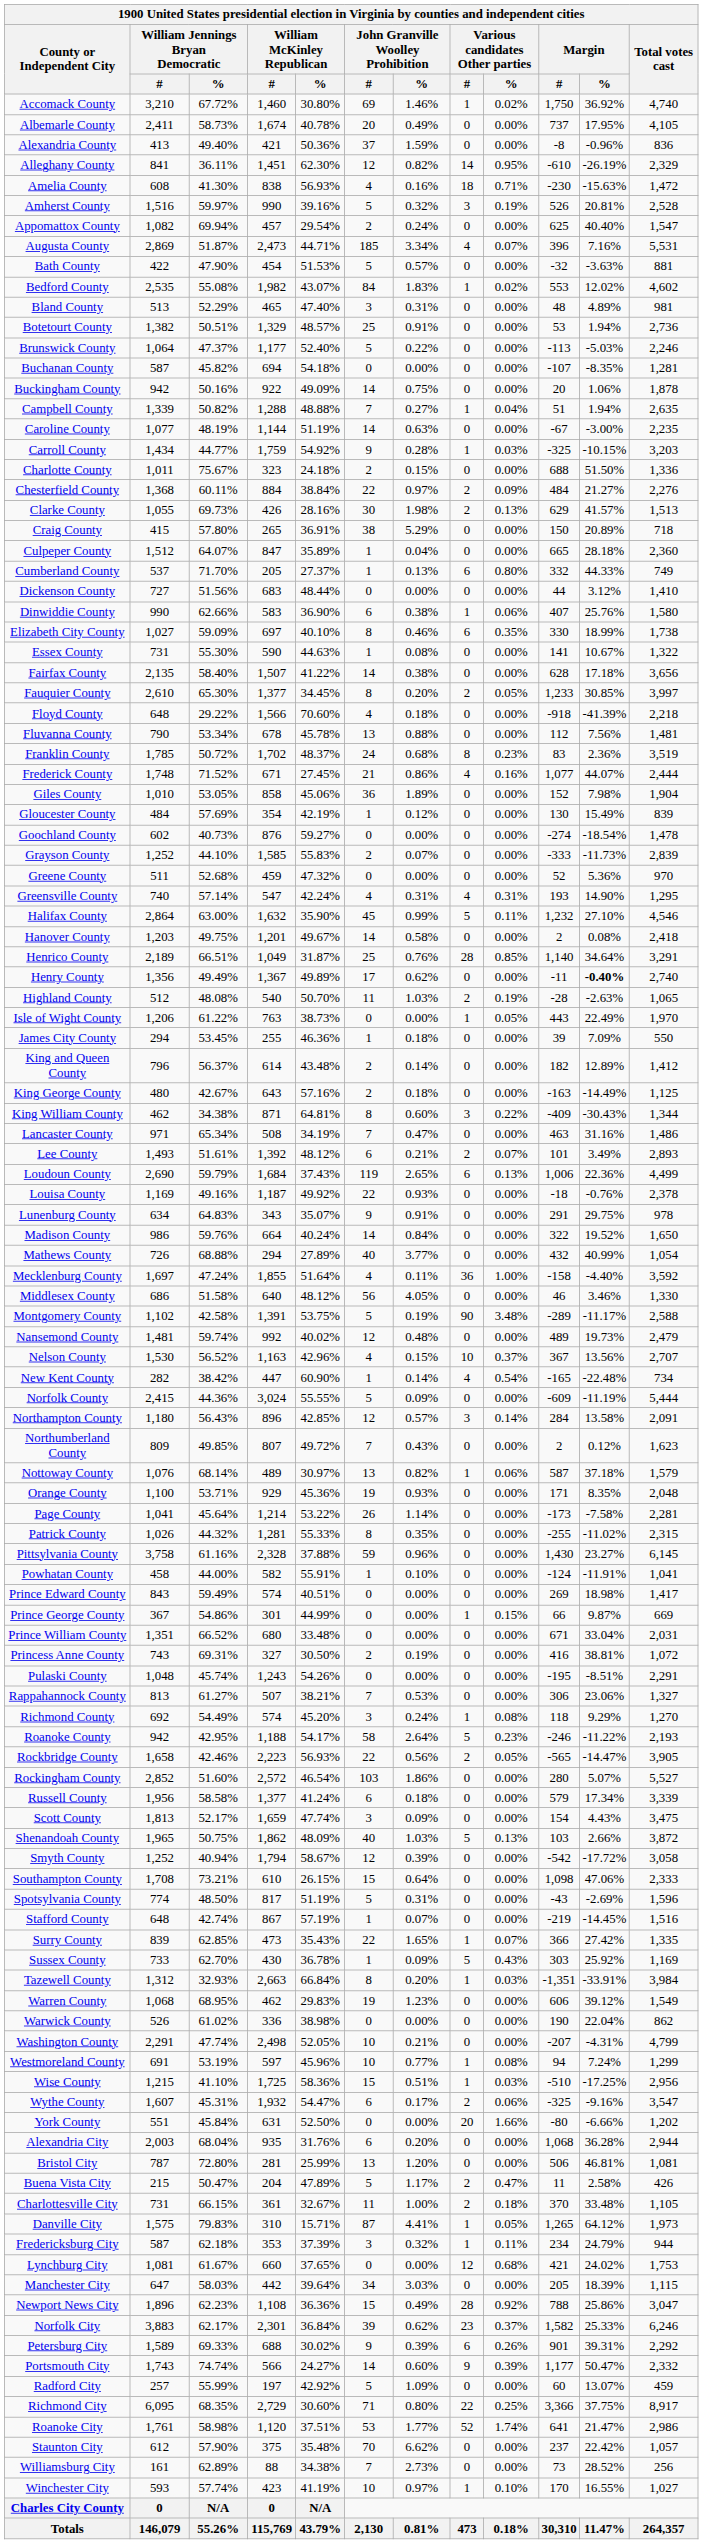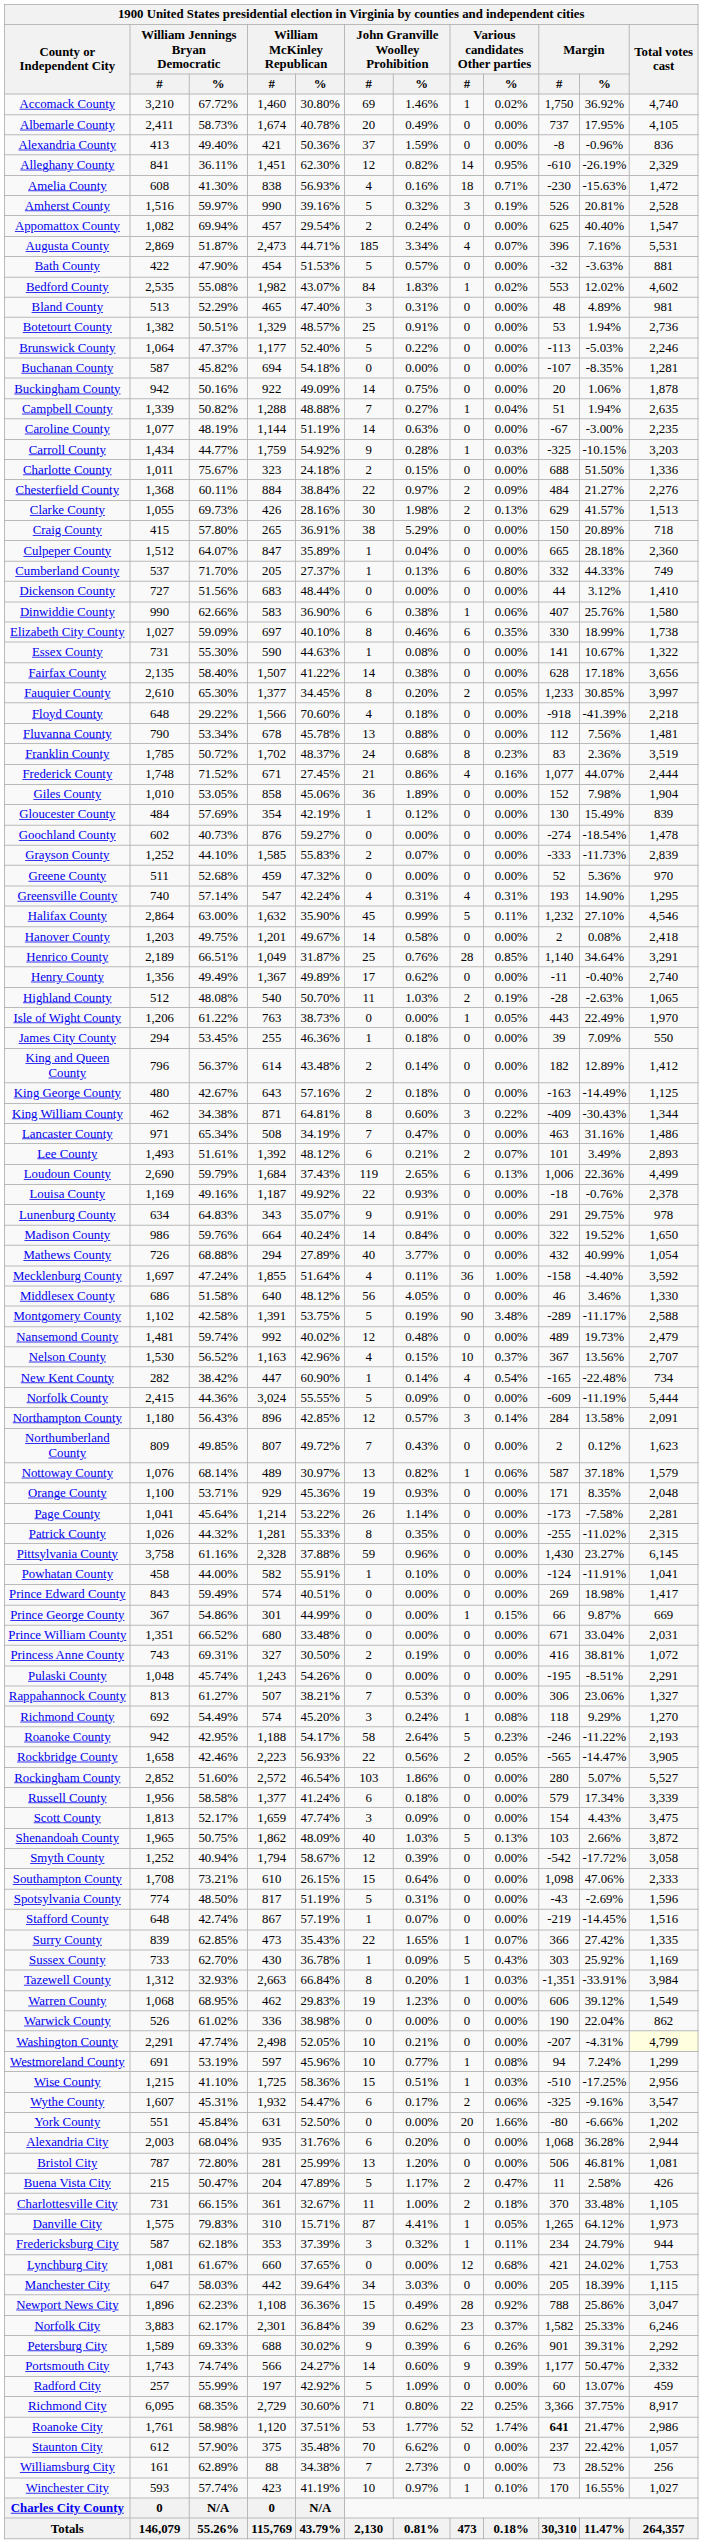(604, 977) bold -> (604, 977) normal
(664, 2041) no background -> (664, 2041) lightyellow background
(559, 2427) normal -> (559, 2427) bold
